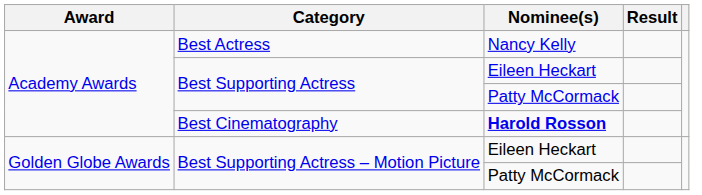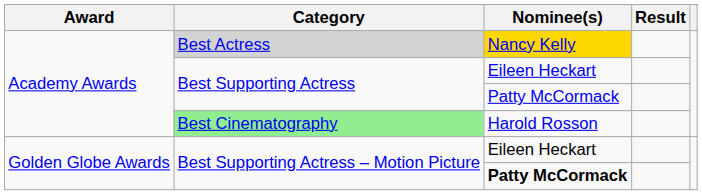(224, 44) no background -> (224, 44) lightgrey background
(532, 44) no background -> (532, 44) gold background
(258, 123) no background -> (258, 123) lightgreen background
(547, 123) bold -> (543, 123) normal
(553, 176) normal -> (558, 176) bold
